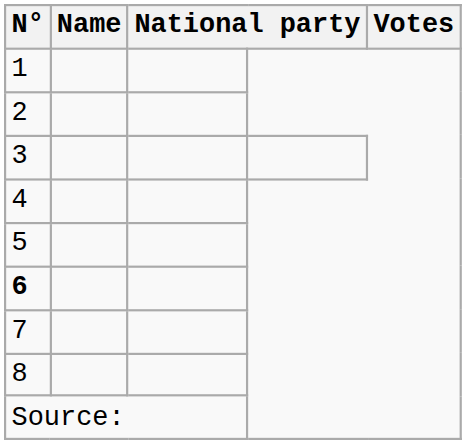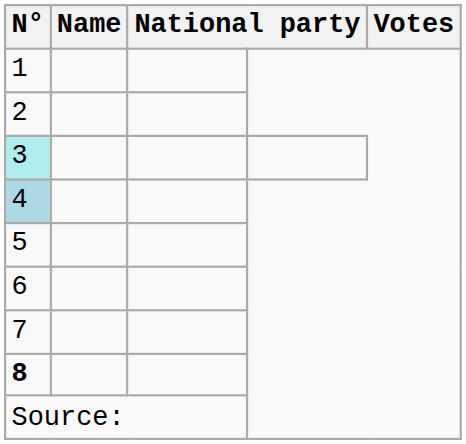(20, 158) no background -> (20, 158) paleturquoise background
(20, 201) no background -> (20, 201) lightblue background
(20, 288) bold -> (20, 288) normal
(20, 375) normal -> (20, 375) bold
